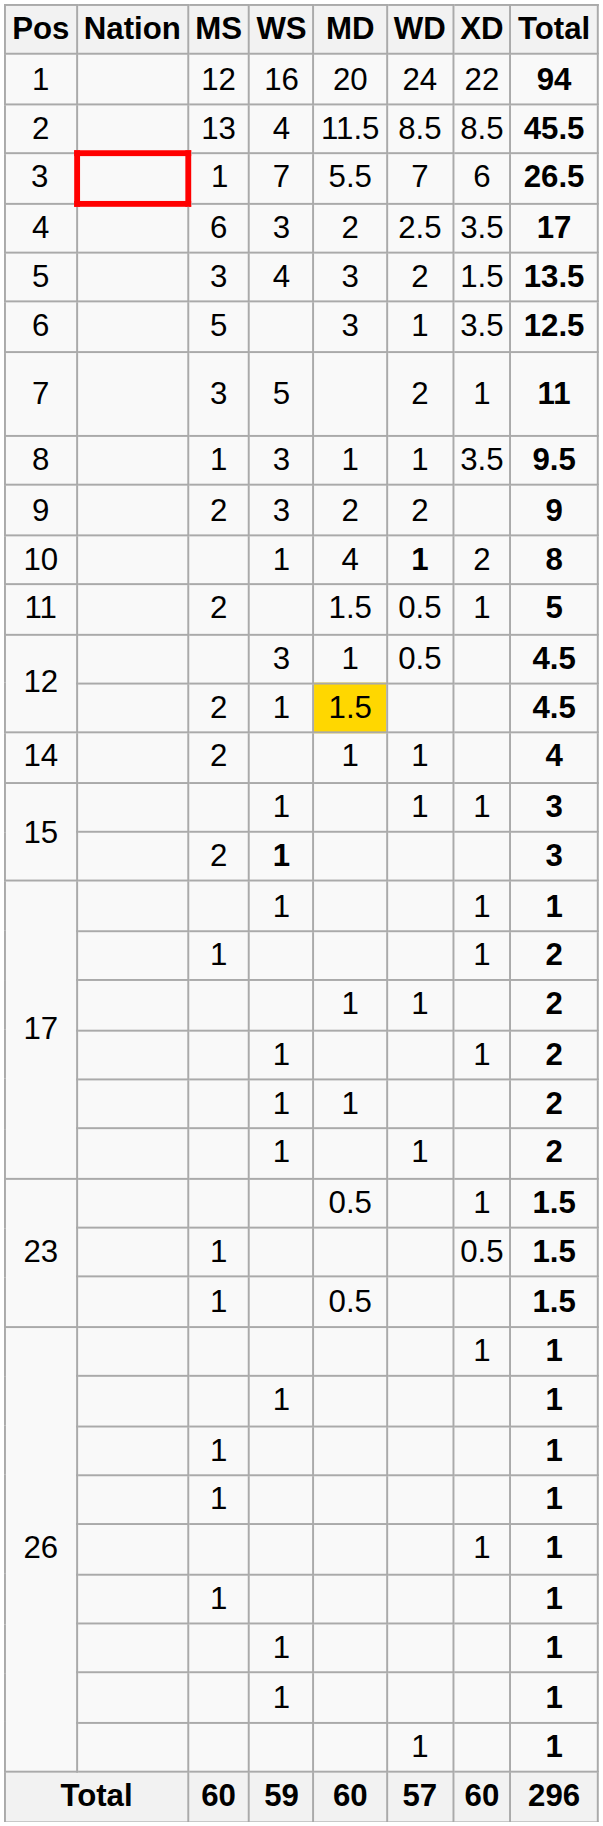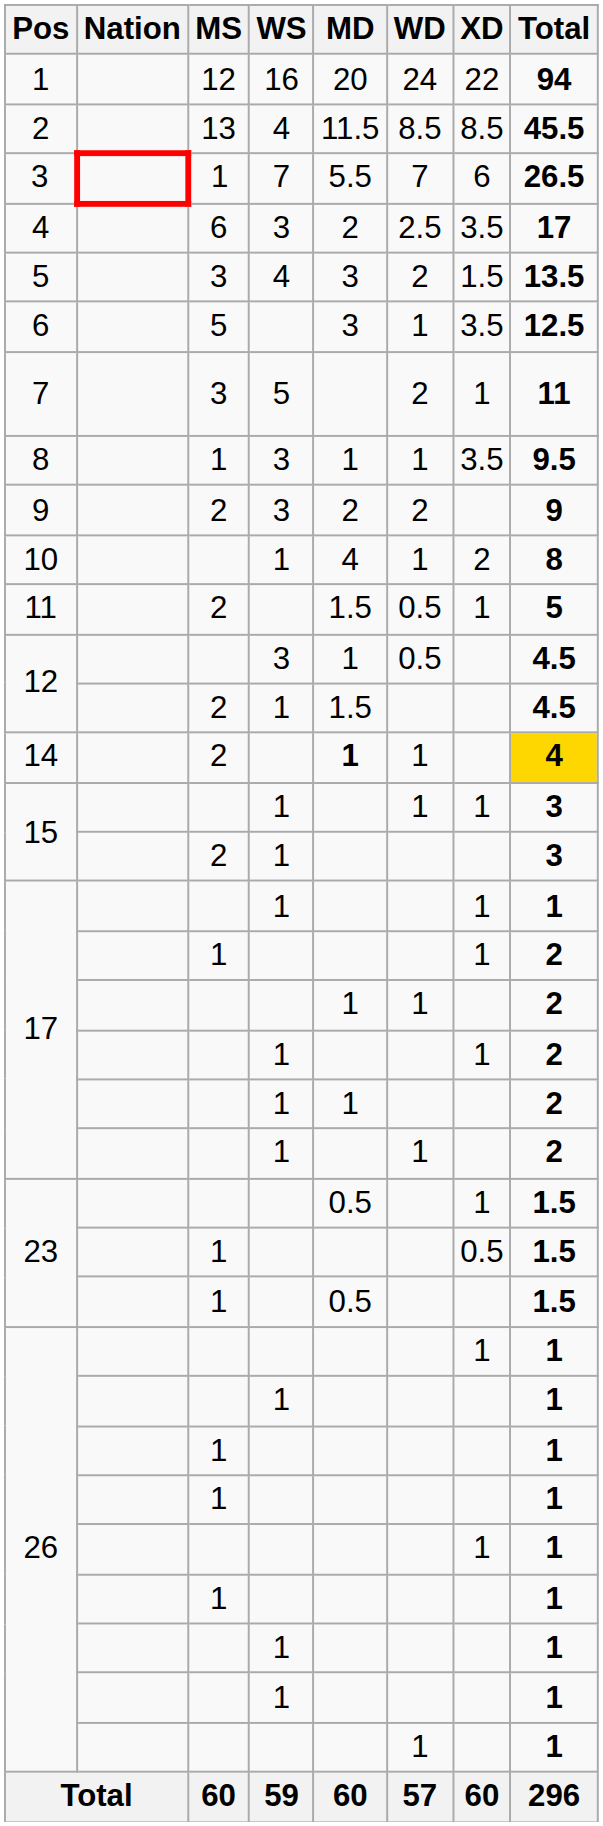(420, 559) bold -> (420, 559) normal
(350, 707) gold background -> (350, 707) no background
(350, 757) normal -> (350, 757) bold
(554, 757) no background -> (554, 757) gold background
(282, 856) bold -> (282, 856) normal
